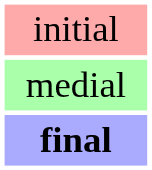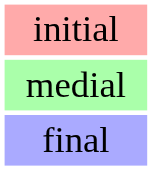(76, 139) bold -> (76, 139) normal
